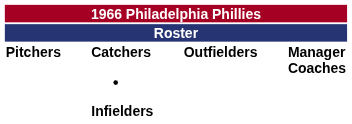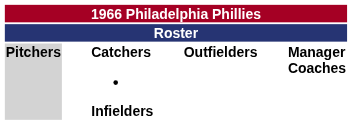(33, 52) no background -> (33, 52) lightgrey background
